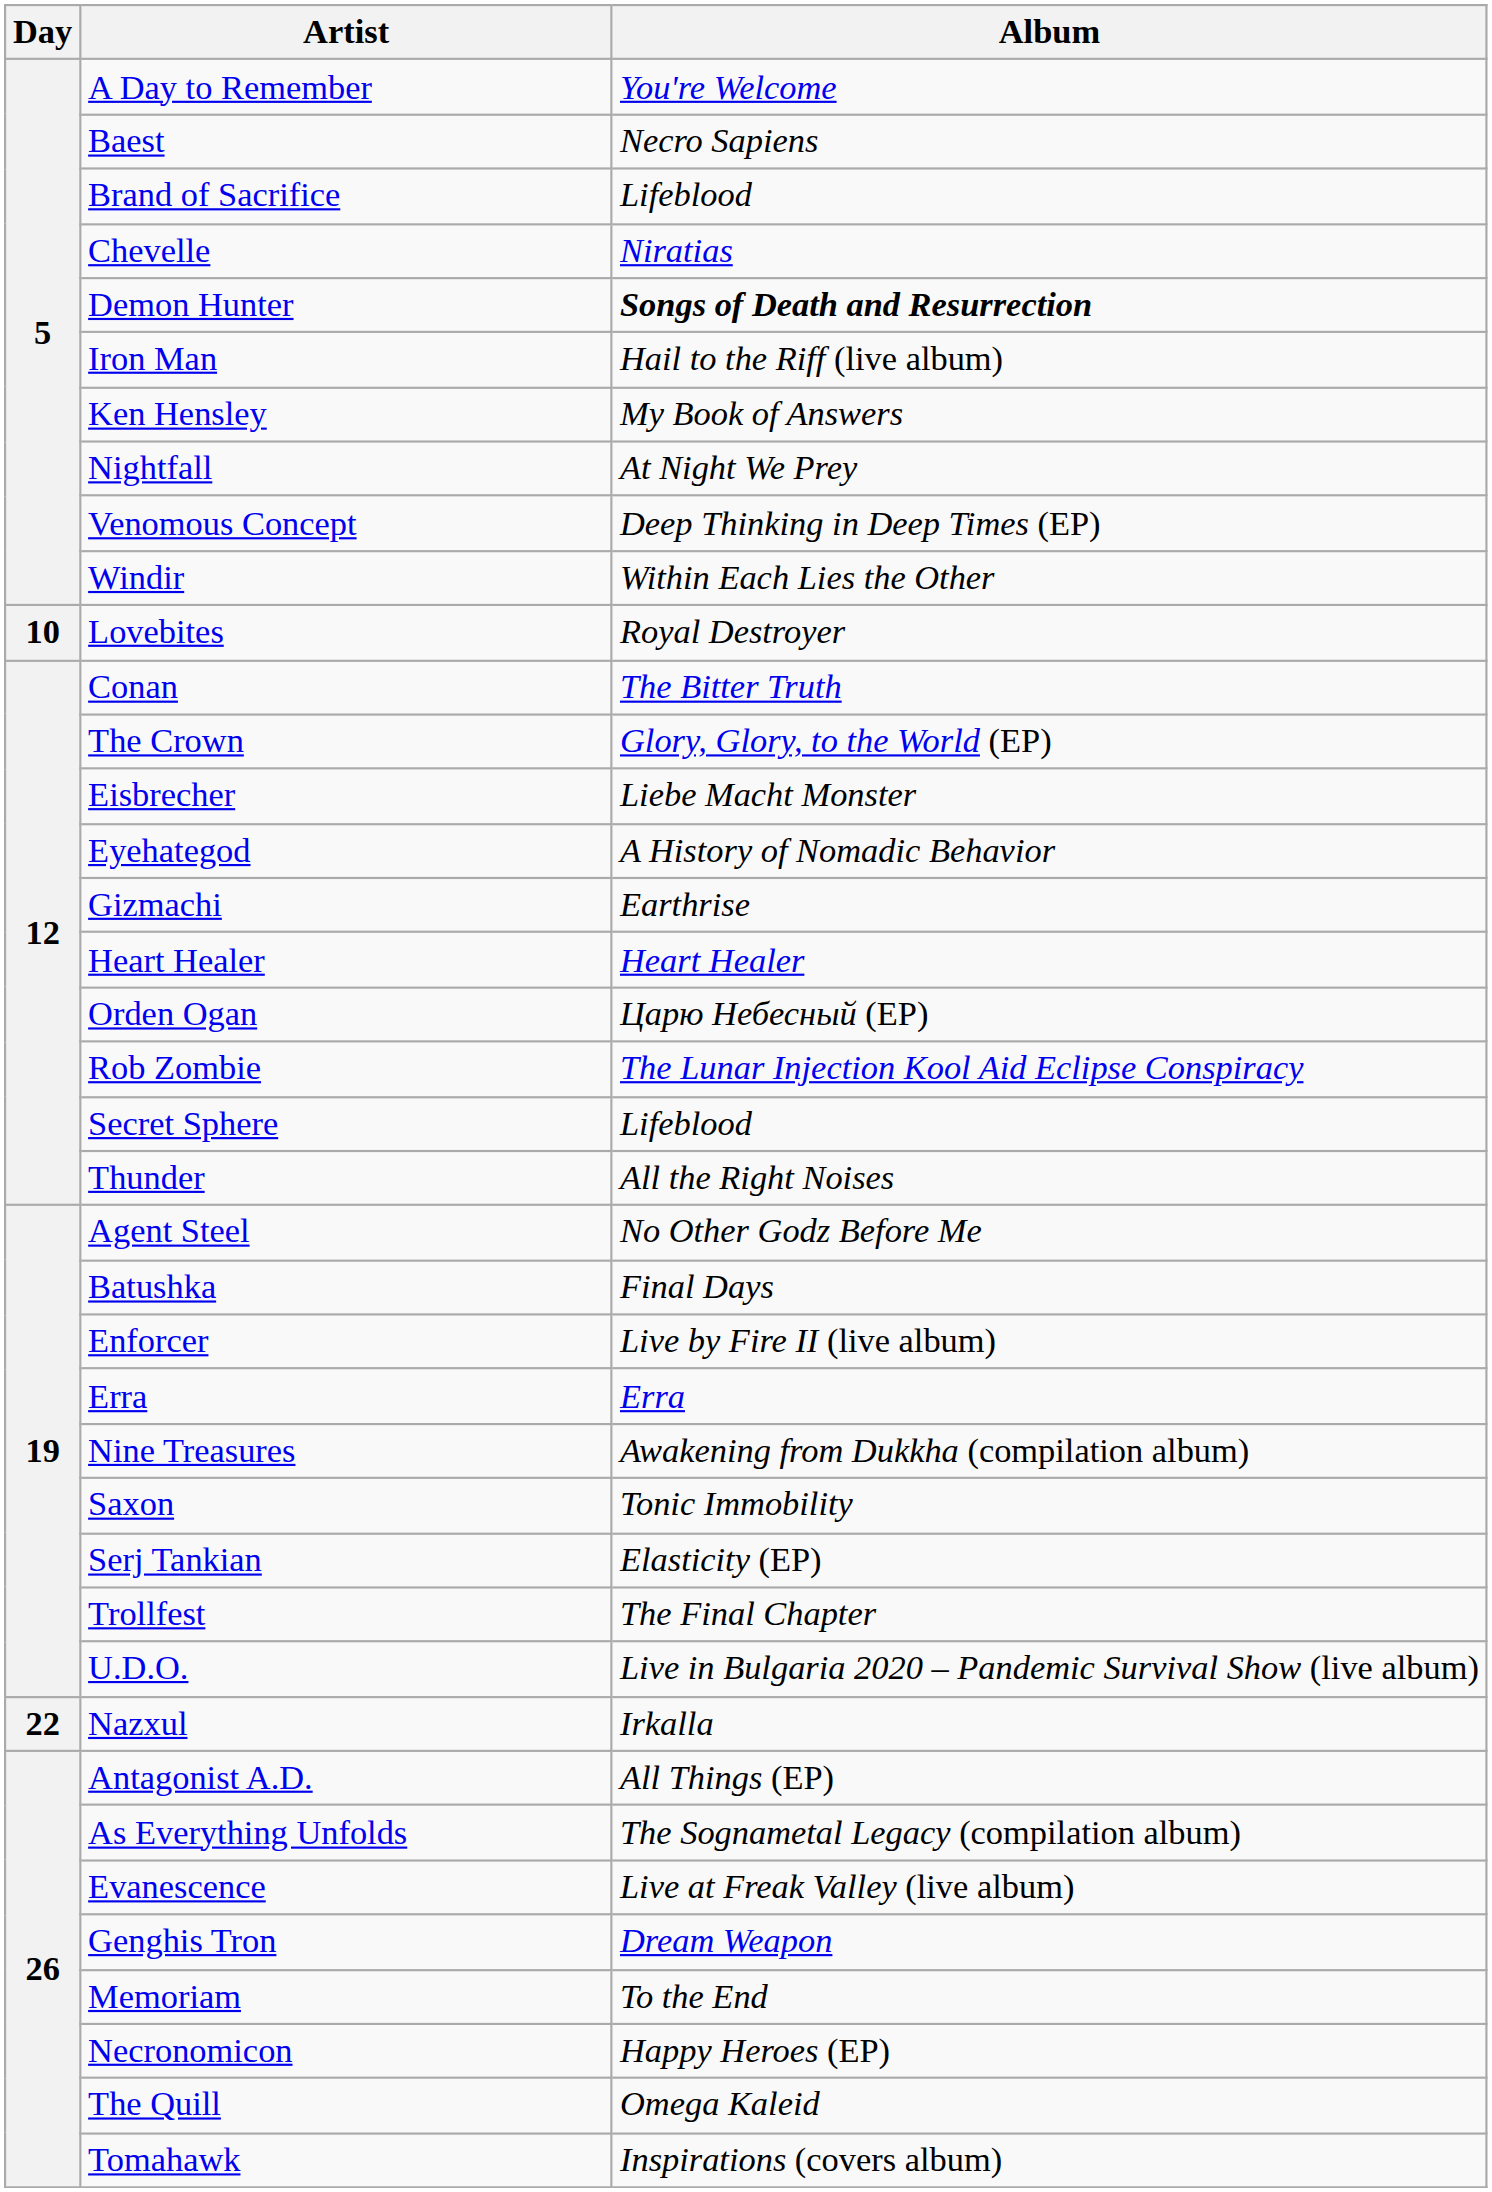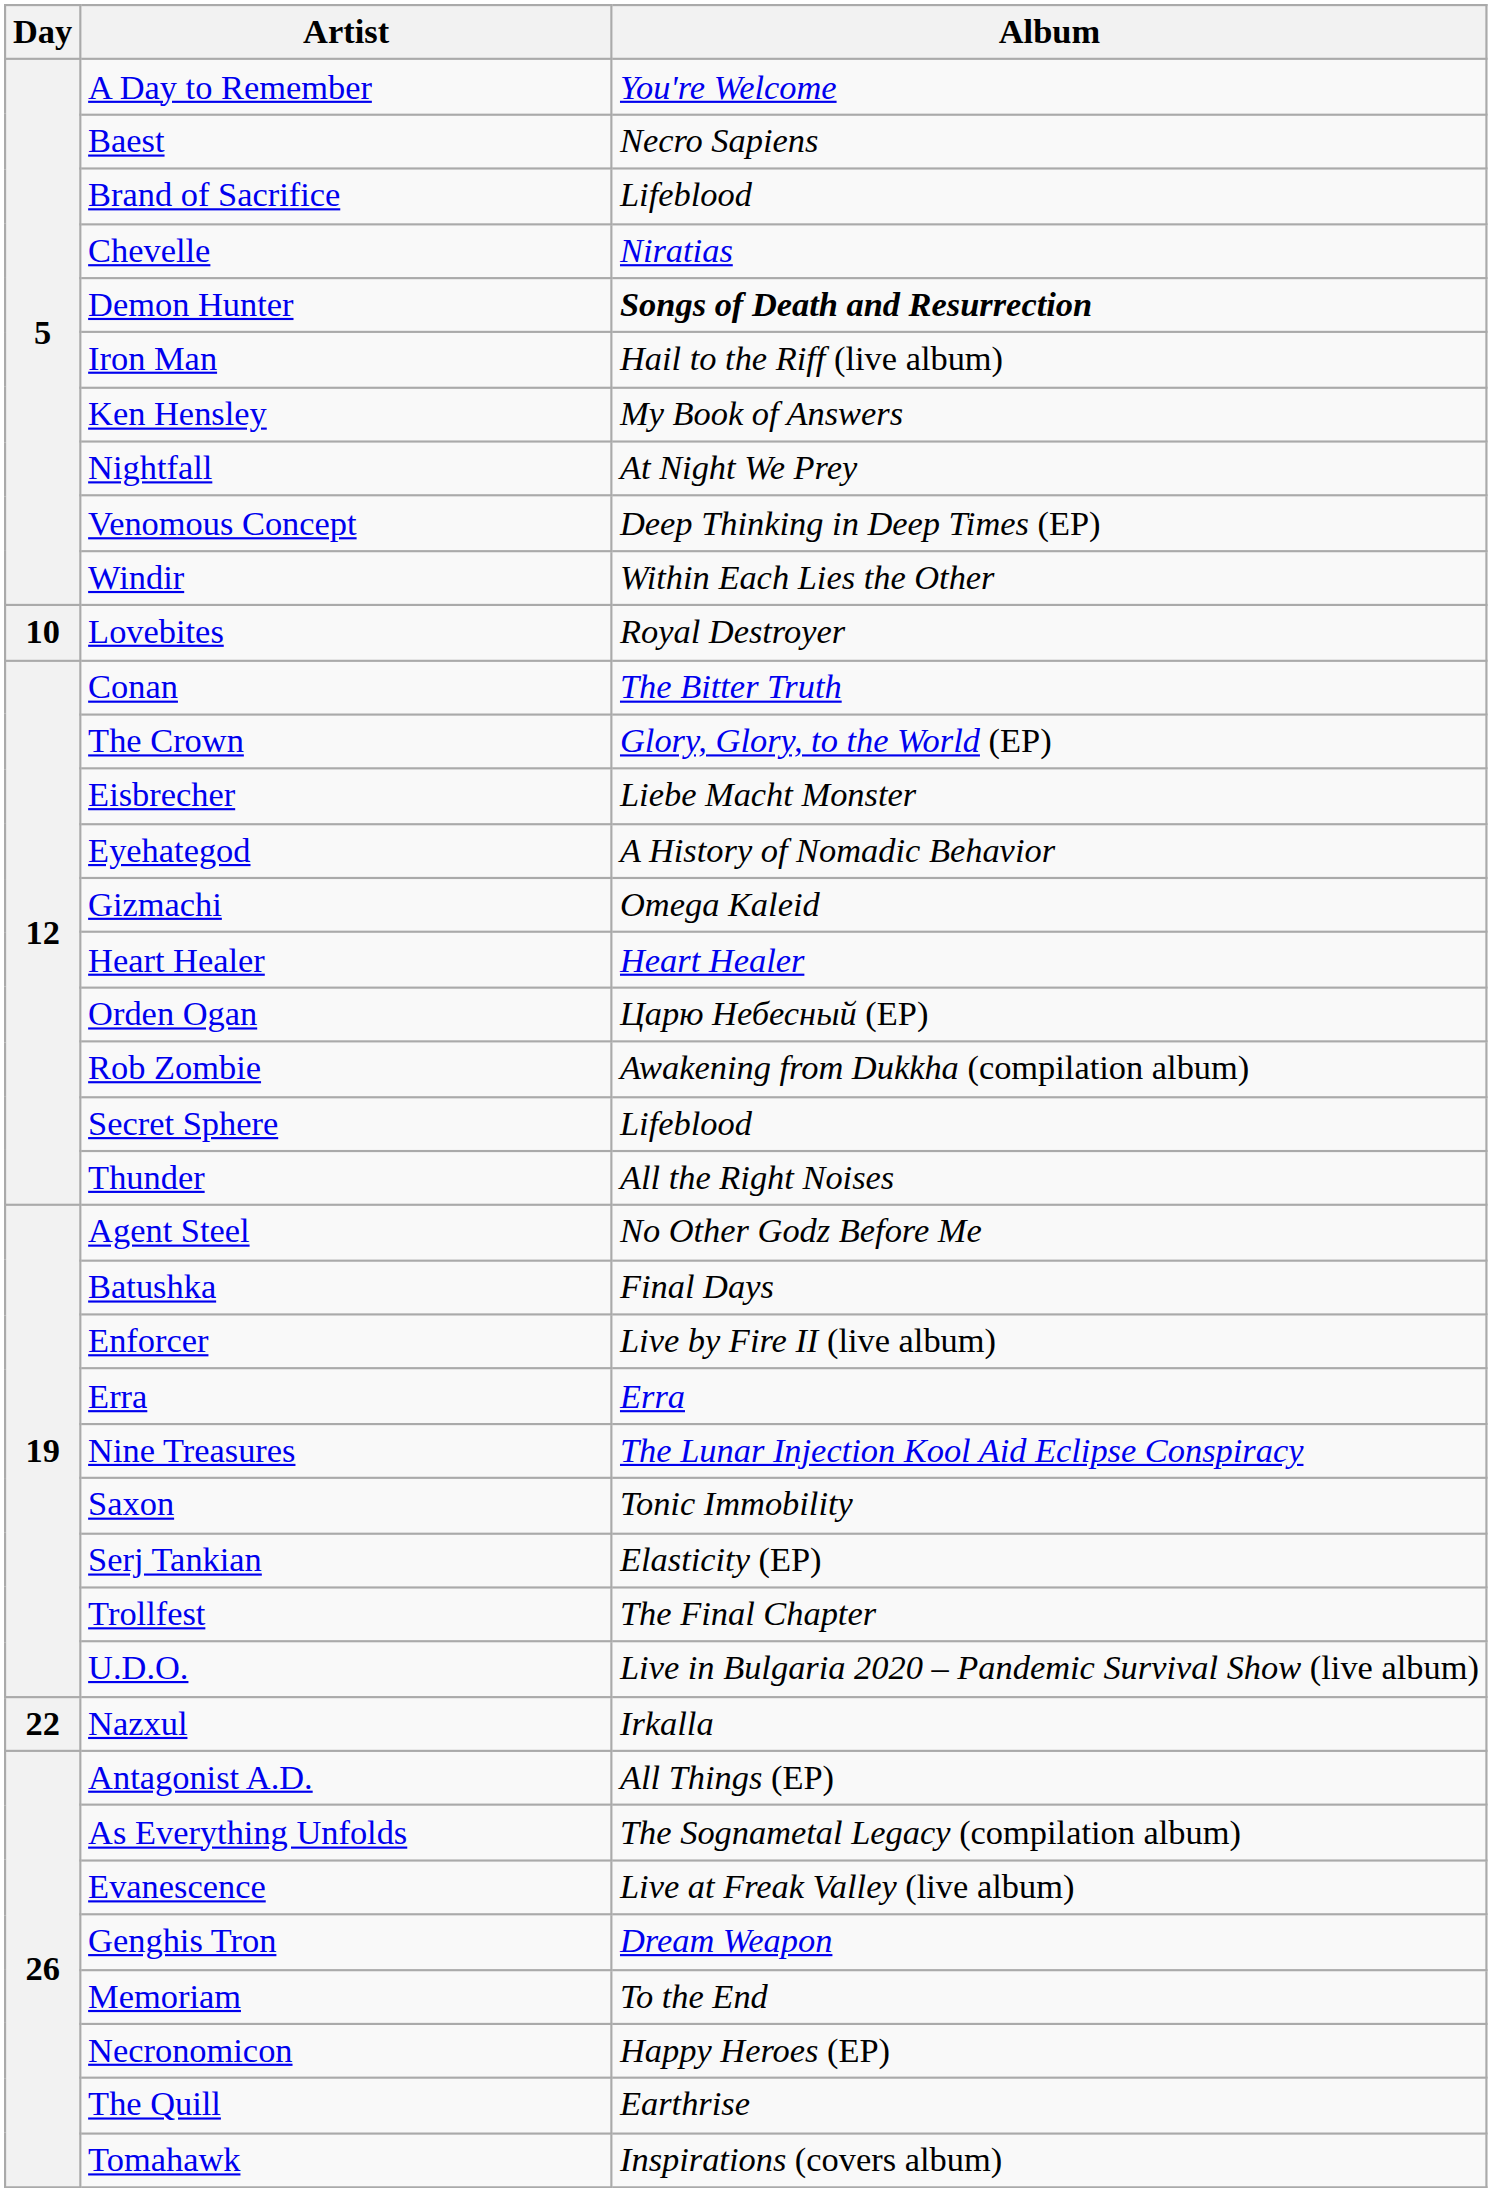(685, 904) Earthrise -> (720, 904) Omega Kaleid
(962, 1068) The Lunar Injection Kool Aid Eclipse Conspiracy -> (935, 1068) Awakening from Dukkha (compilation album)
(935, 1450) Awakening from Dukkha (compilation album) -> (962, 1450) The Lunar Injection Kool Aid Eclipse Conspiracy
(720, 2104) Omega Kaleid -> (685, 2104) Earthrise
